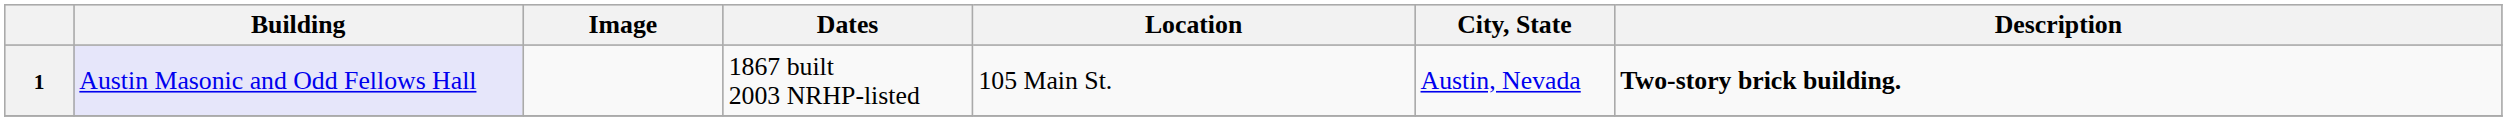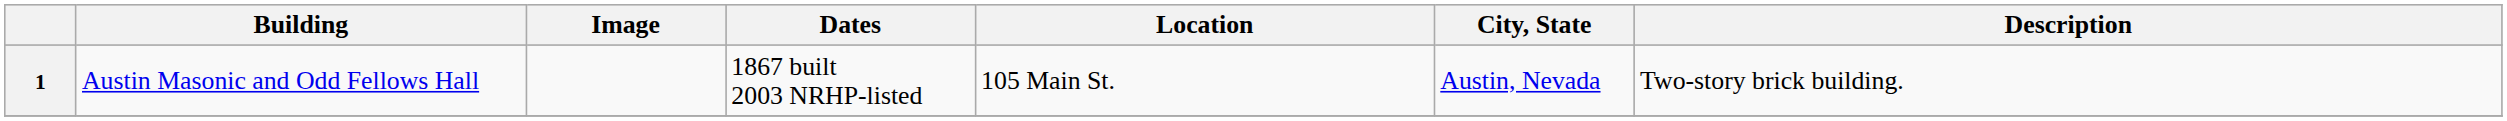(278, 80) lavender background -> (281, 80) no background
(1761, 80) bold -> (1772, 80) normal
